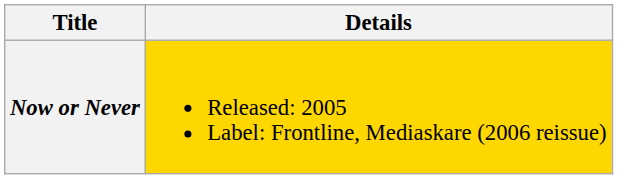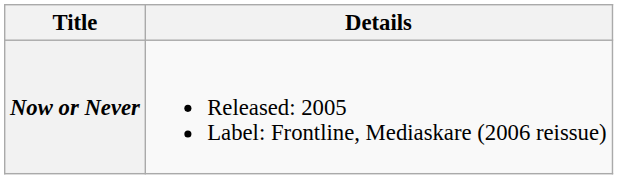(379, 120) gold background -> (379, 120) no background
